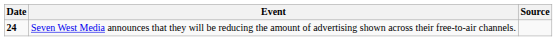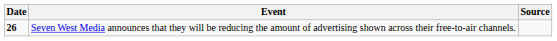(12, 28) 24 -> (12, 28) 26
